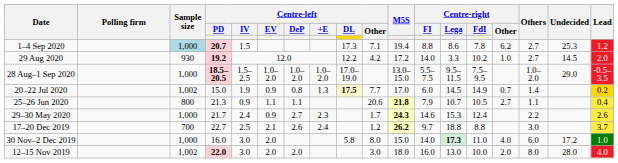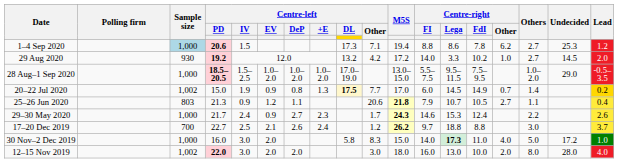(219, 45) 20.7 -> (219, 45) 20.6
(349, 57) 12.2 -> (349, 57) 13.2
(188, 102) 800 -> (188, 102) 803
(271, 102) 1.1 -> (271, 102) 1.2
(375, 139) 8.0 -> (375, 139) 8.3
(533, 139) 6.0 -> (533, 139) 5.0
